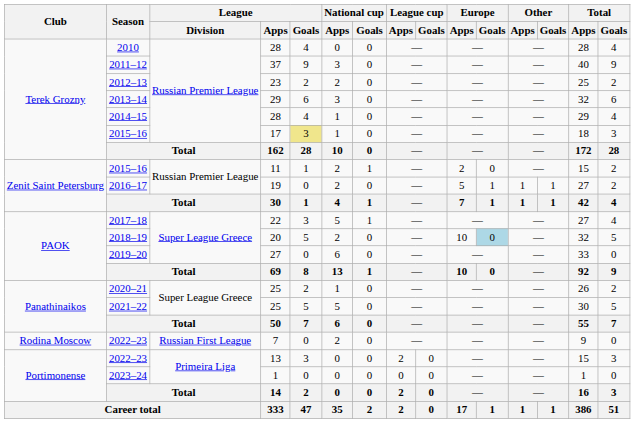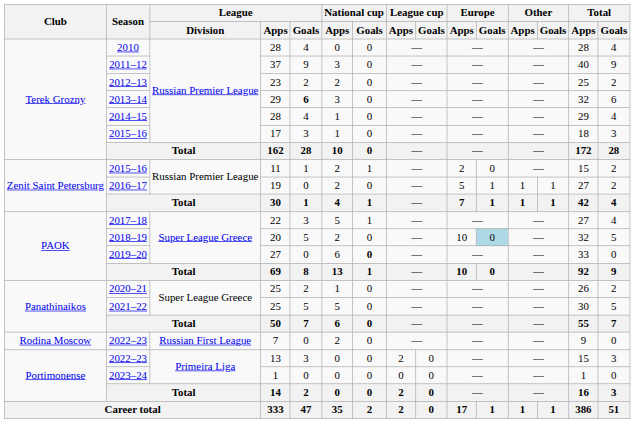(306, 99) normal -> (306, 99) bold
(306, 133) khaki background -> (306, 133) no background
(370, 254) normal -> (370, 254) bold
